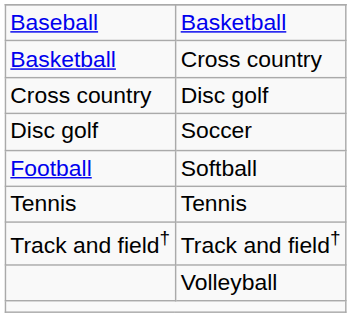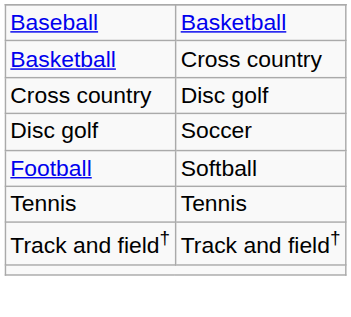- row: (229, 282)
